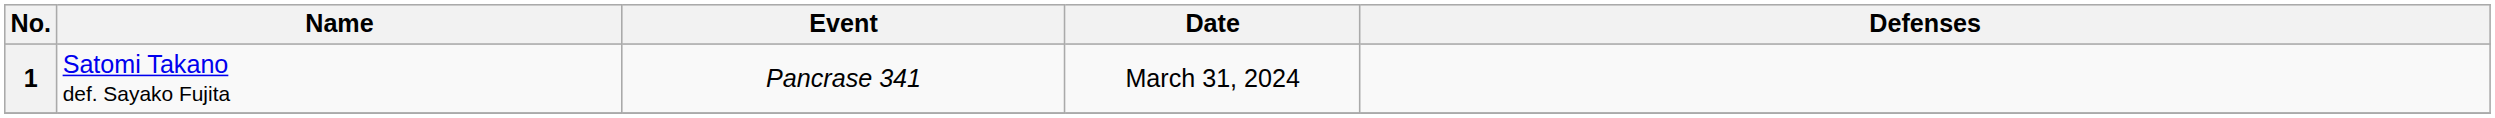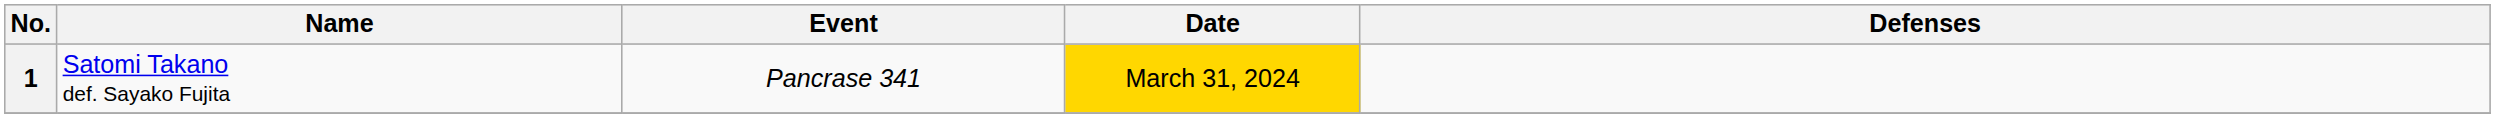(1213, 78) no background -> (1213, 78) gold background
